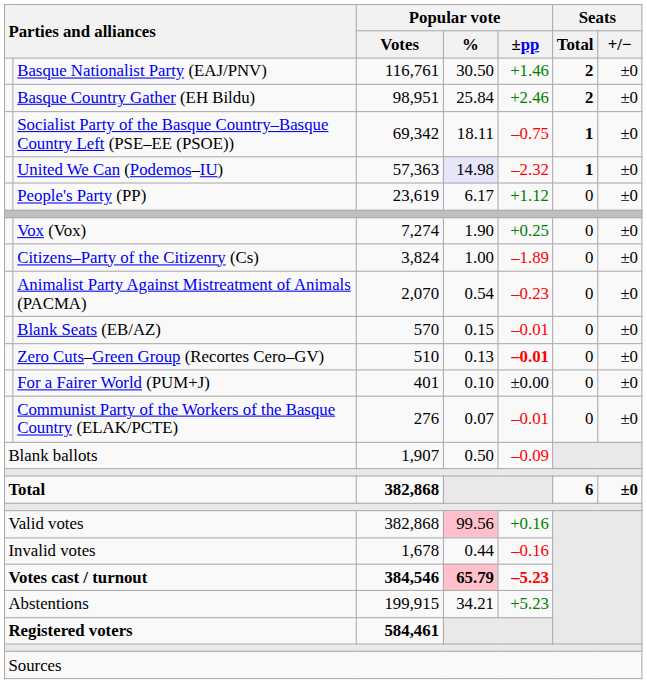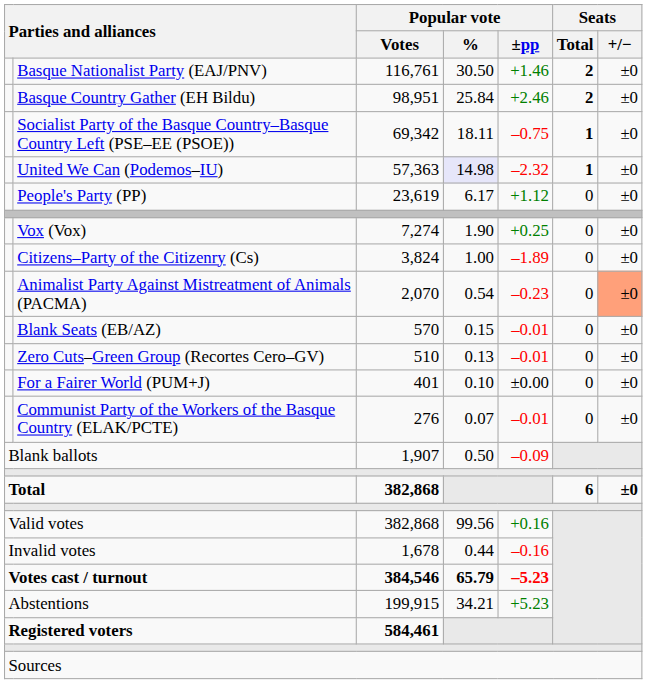(629, 293) no background -> (629, 293) lightsalmon background
(530, 356) bold -> (530, 356) normal
(475, 524) pink background -> (475, 524) no background
(475, 577) pink background -> (475, 577) no background
